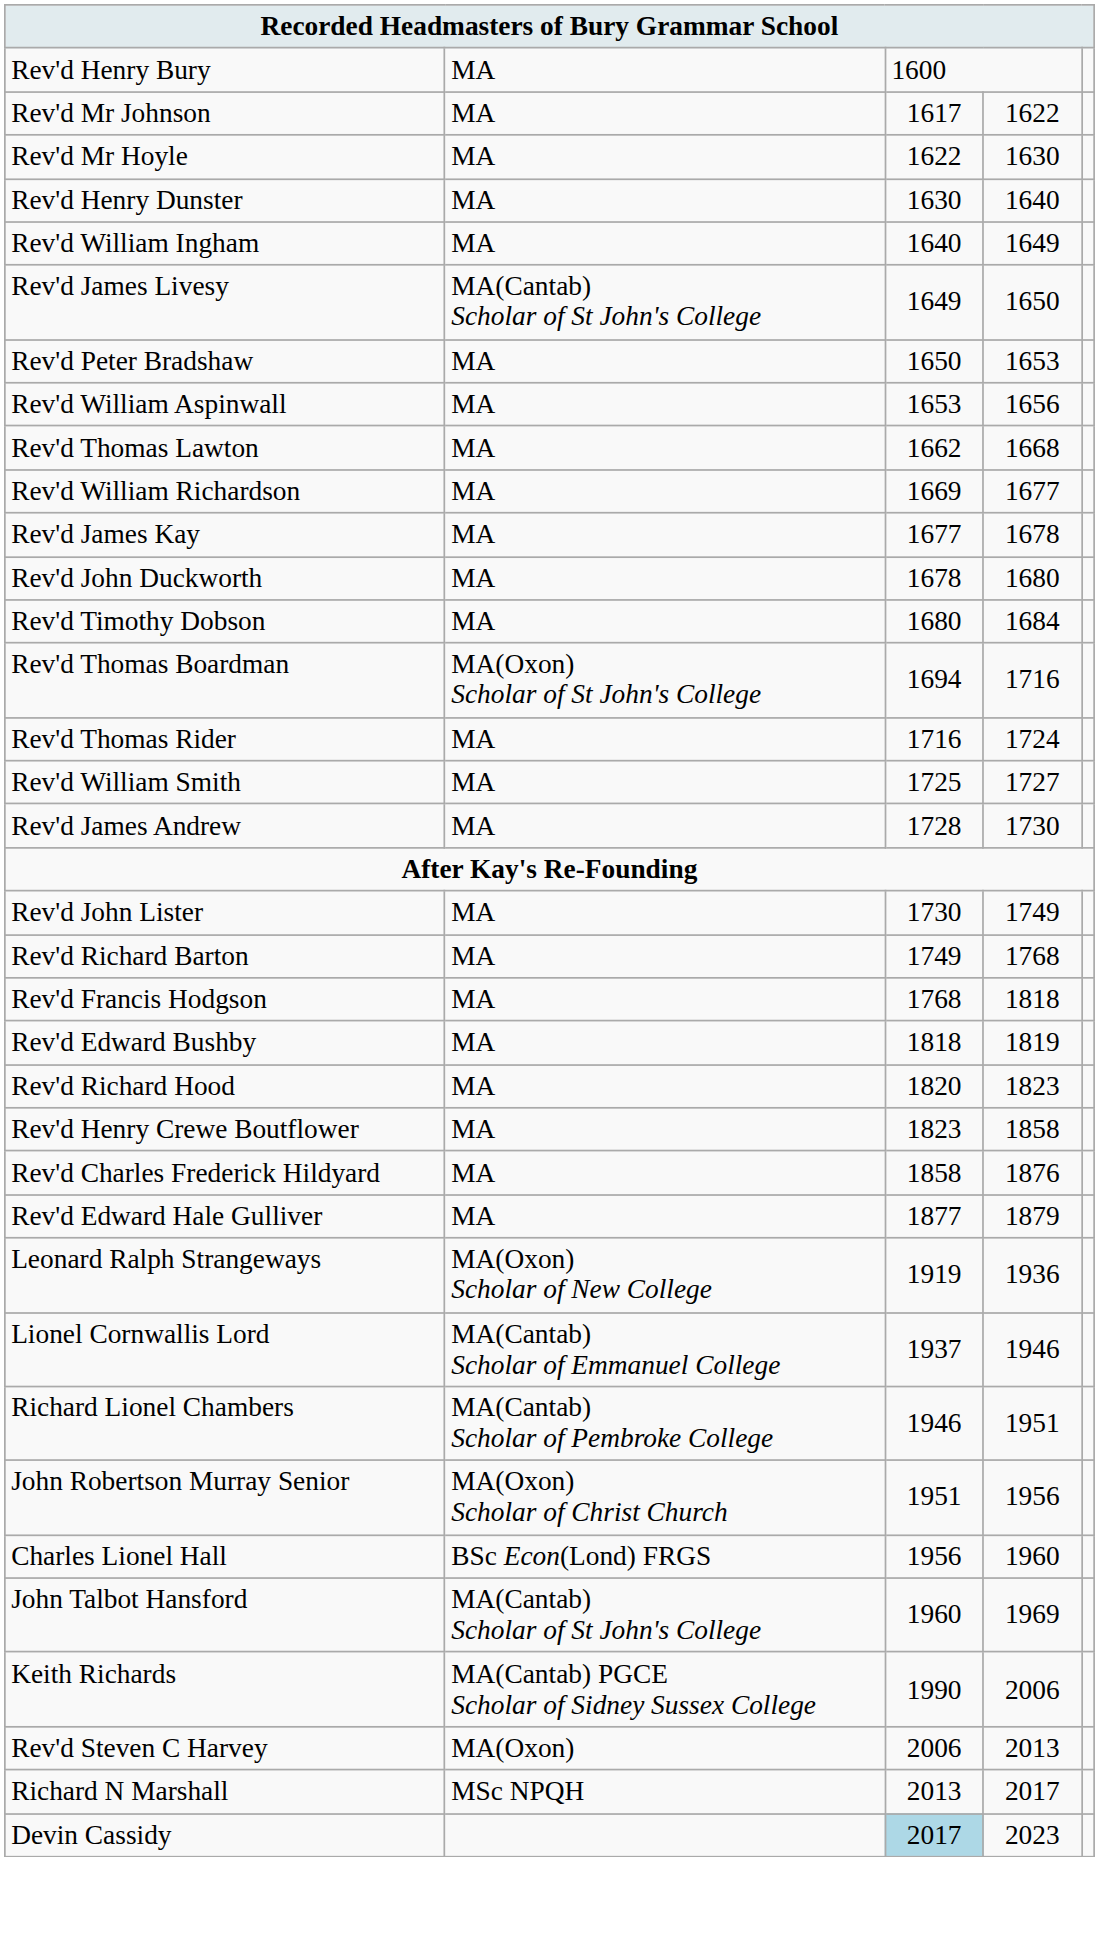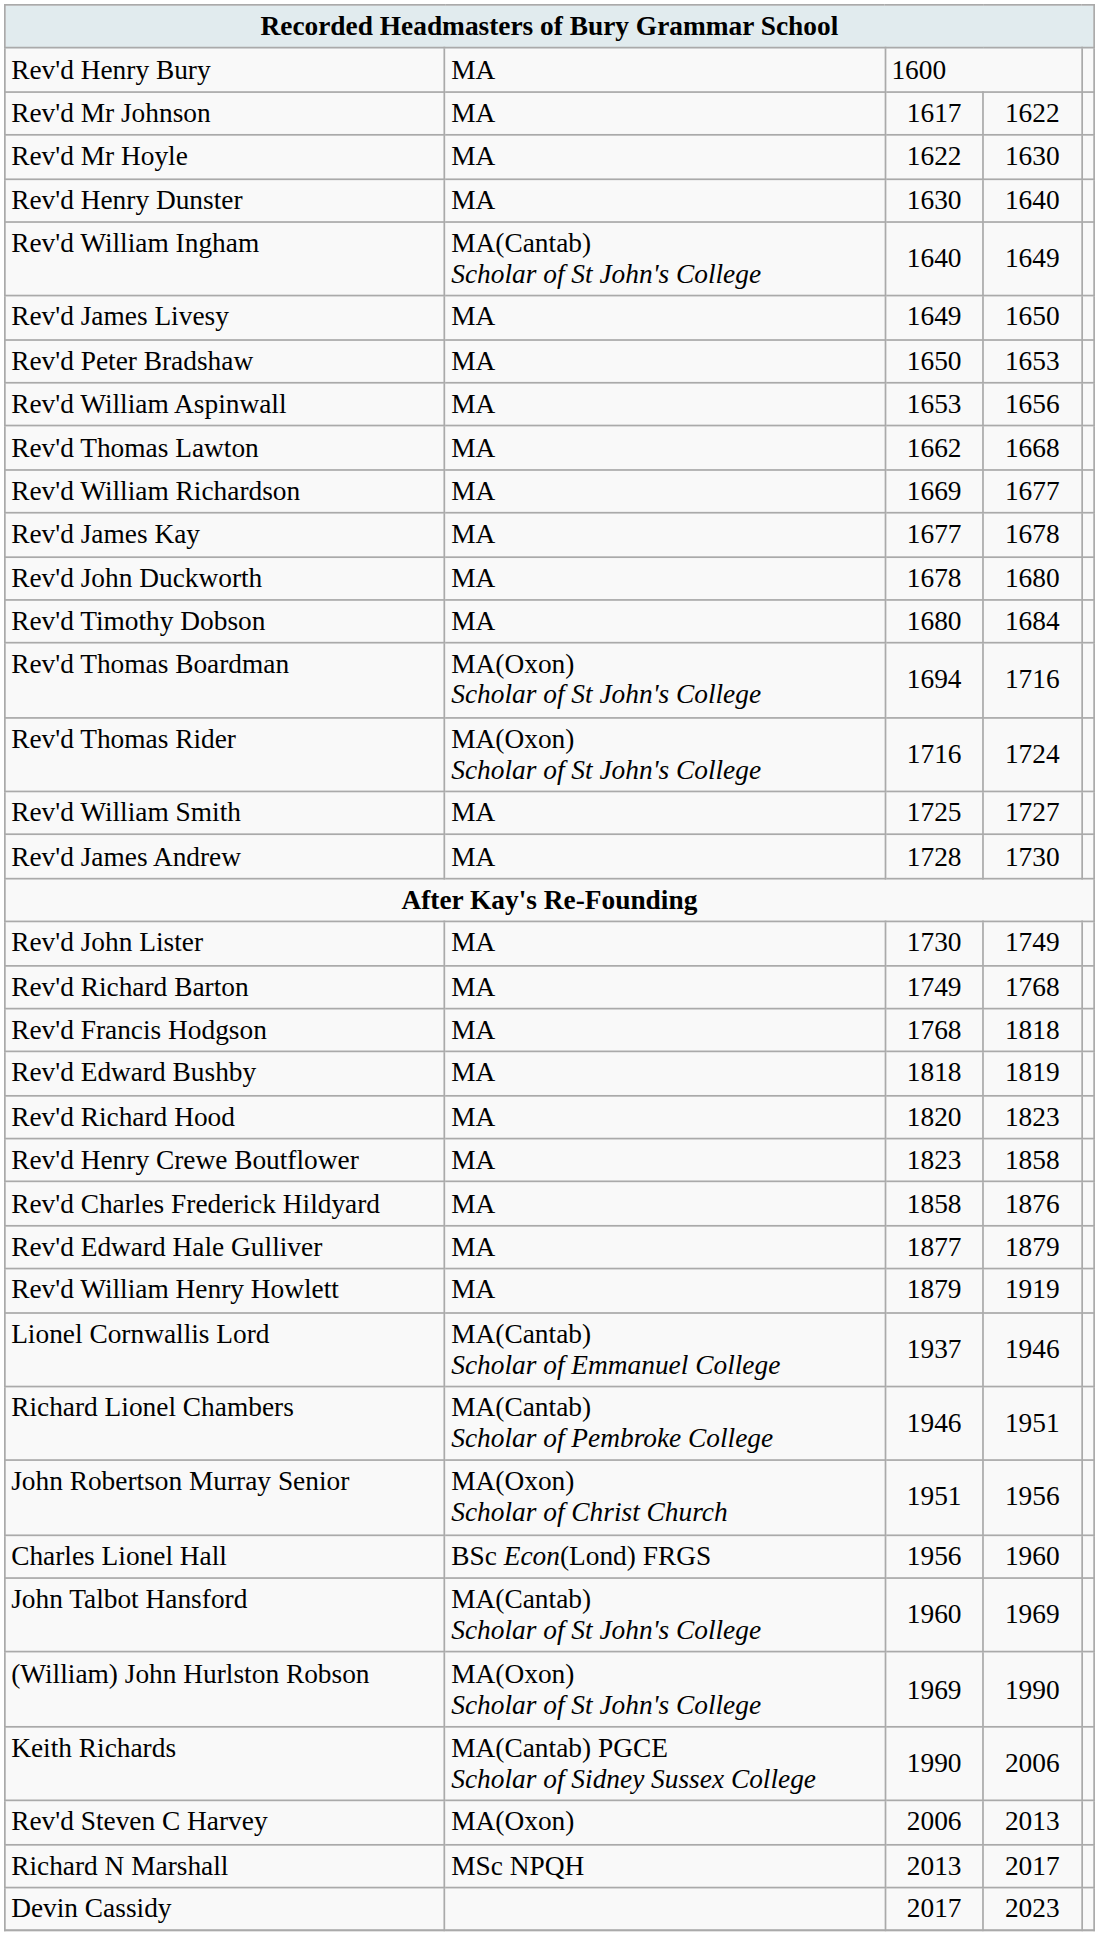(473, 243) MA -> (606, 258) MA(Cantab) Scholar of St John's College
(606, 301) MA(Cantab) Scholar of St John's College -> (473, 317) MA
(473, 738) MA -> (606, 754) MA(Oxon) Scholar of St John's College
+ row: (175, 1290)
- row: (166, 1259)
+ row: (190, 1673)
(934, 1834) lightblue background -> (934, 1908) no background
